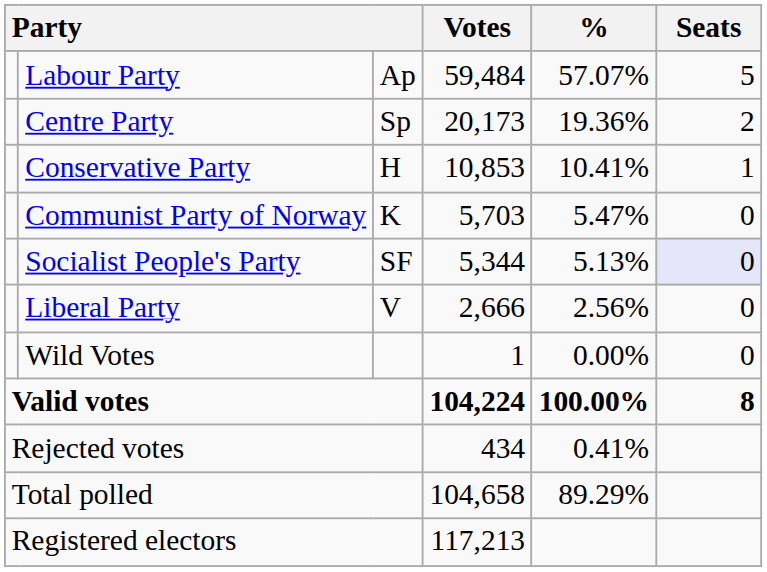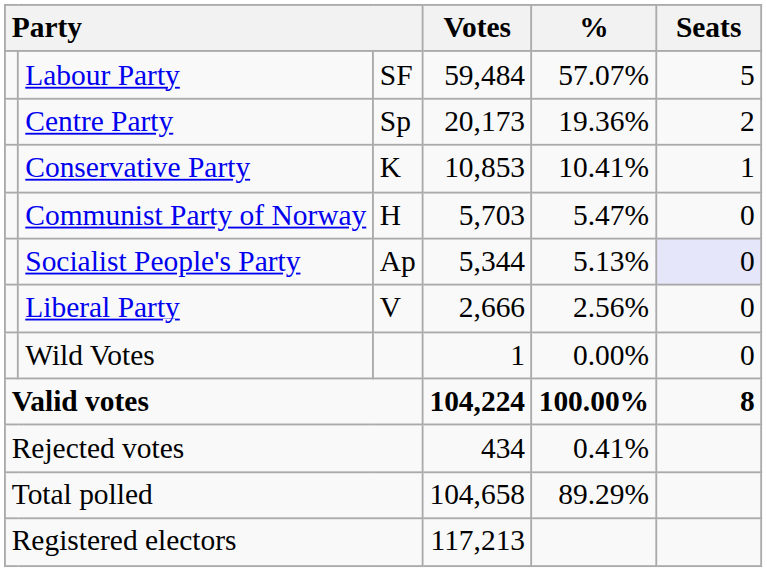(398, 74) Ap -> (396, 74) SF
(390, 167) H -> (390, 167) K
(390, 214) K -> (390, 214) H
(396, 261) SF -> (398, 261) Ap
